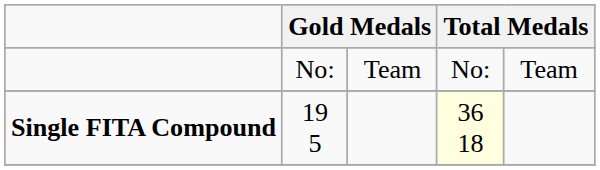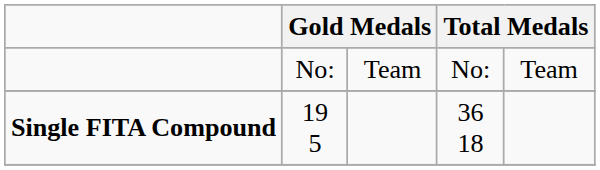(471, 127) lightyellow background -> (471, 127) no background
